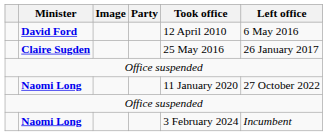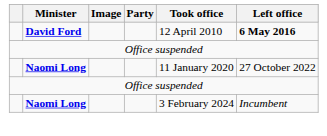(271, 31) normal -> (267, 31) bold
- row: (12, 49)
